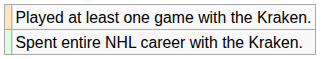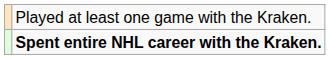(159, 42) normal -> (169, 42) bold
